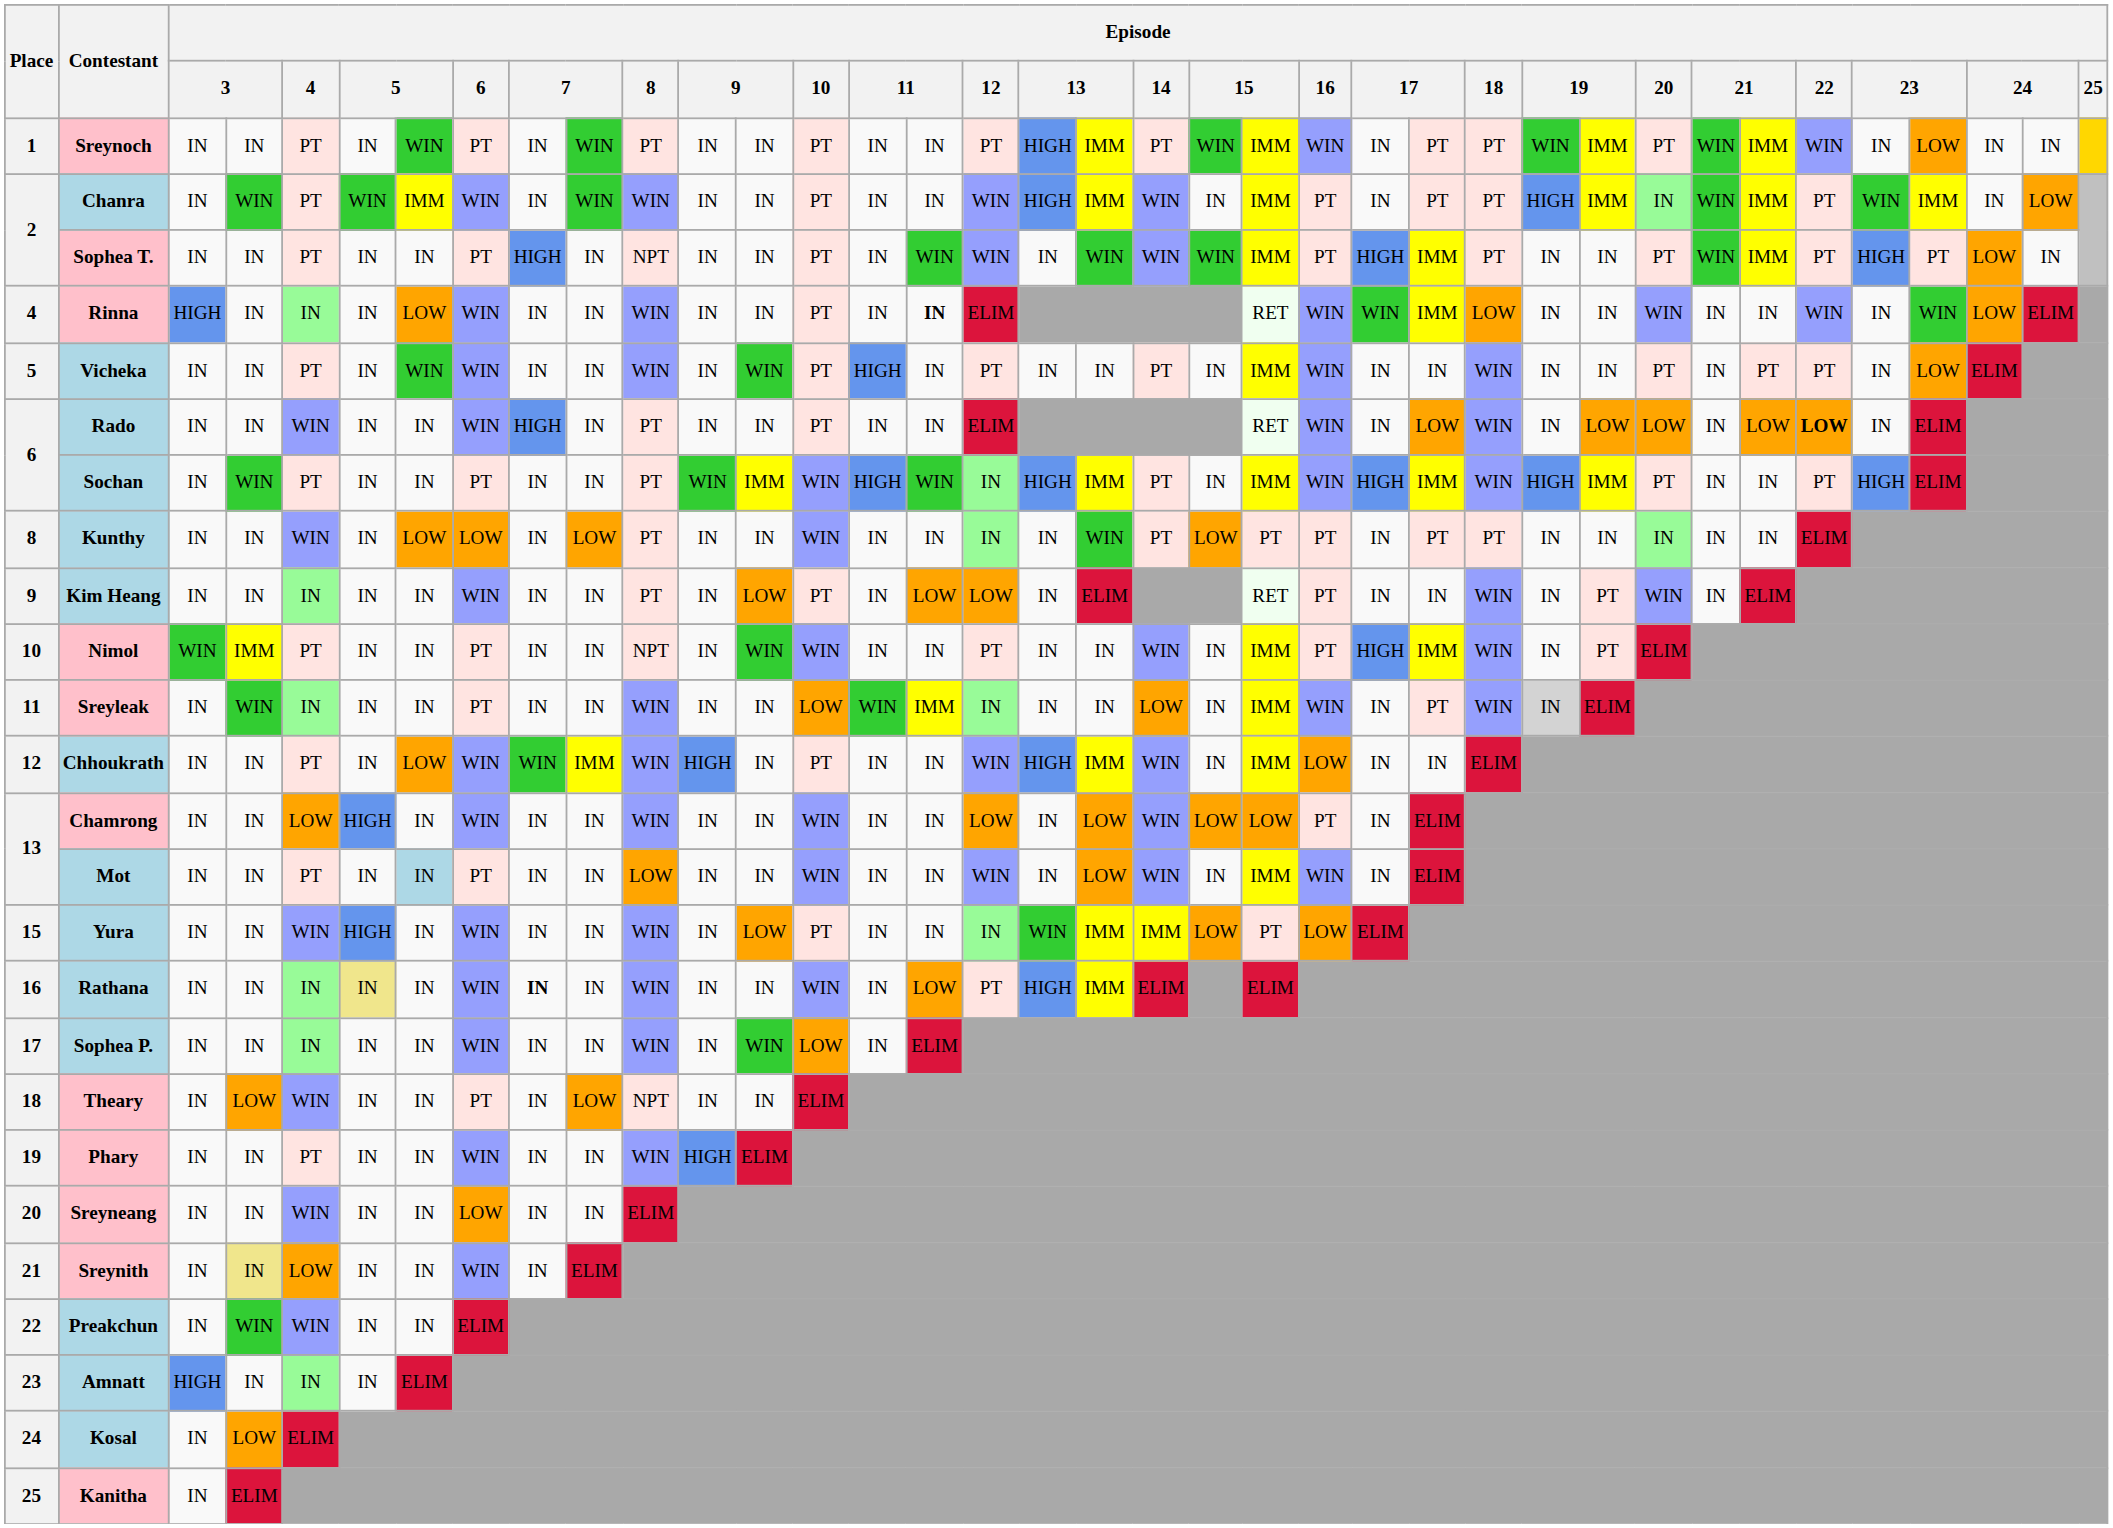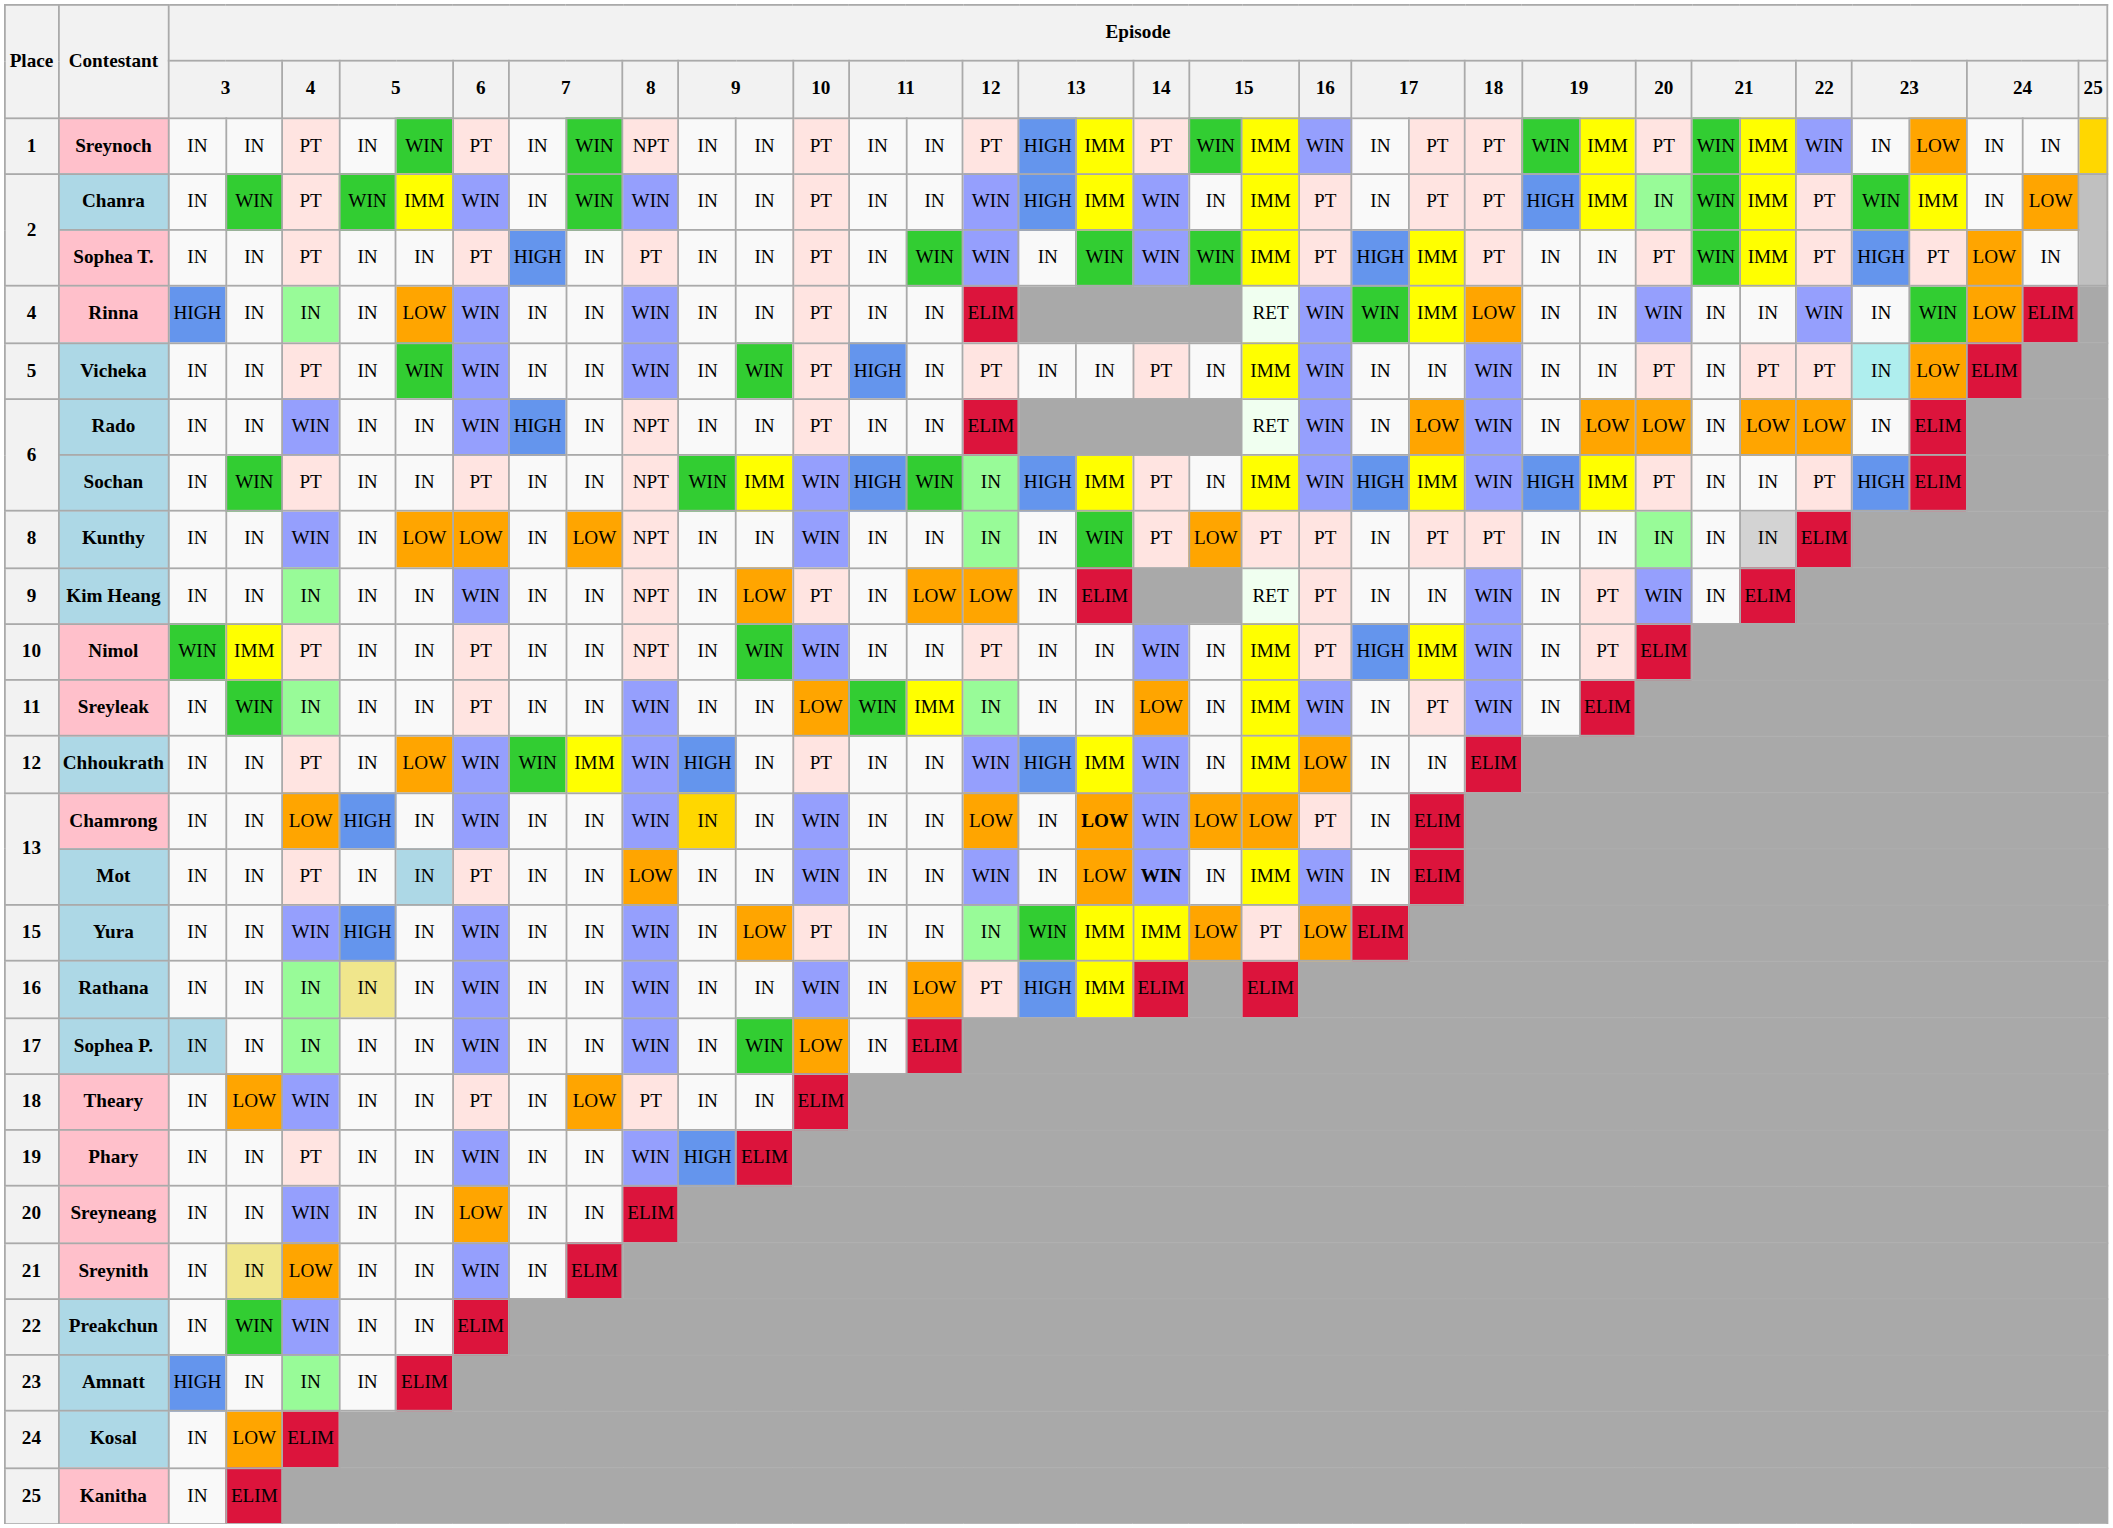(651, 144) PT -> (651, 144) NPT
(651, 257) NPT -> (651, 257) PT
(935, 313) bold -> (935, 313) normal
(1881, 369) no background -> (1881, 369) paleturquoise background
(651, 426) PT -> (651, 426) NPT
(1824, 426) bold -> (1824, 426) normal
(651, 482) PT -> (651, 482) NPT
(651, 538) PT -> (651, 538) NPT
(1768, 538) no background -> (1768, 538) lightgrey background
(651, 594) PT -> (651, 594) NPT
(1551, 707) lightgrey background -> (1551, 707) no background
(708, 819) no background -> (708, 819) gold background
(1105, 819) normal -> (1105, 819) bold
(1161, 876) normal -> (1161, 876) bold
(538, 988) bold -> (538, 988) normal
(197, 1044) no background -> (197, 1044) lightblue background
(651, 1101) NPT -> (651, 1101) PT
